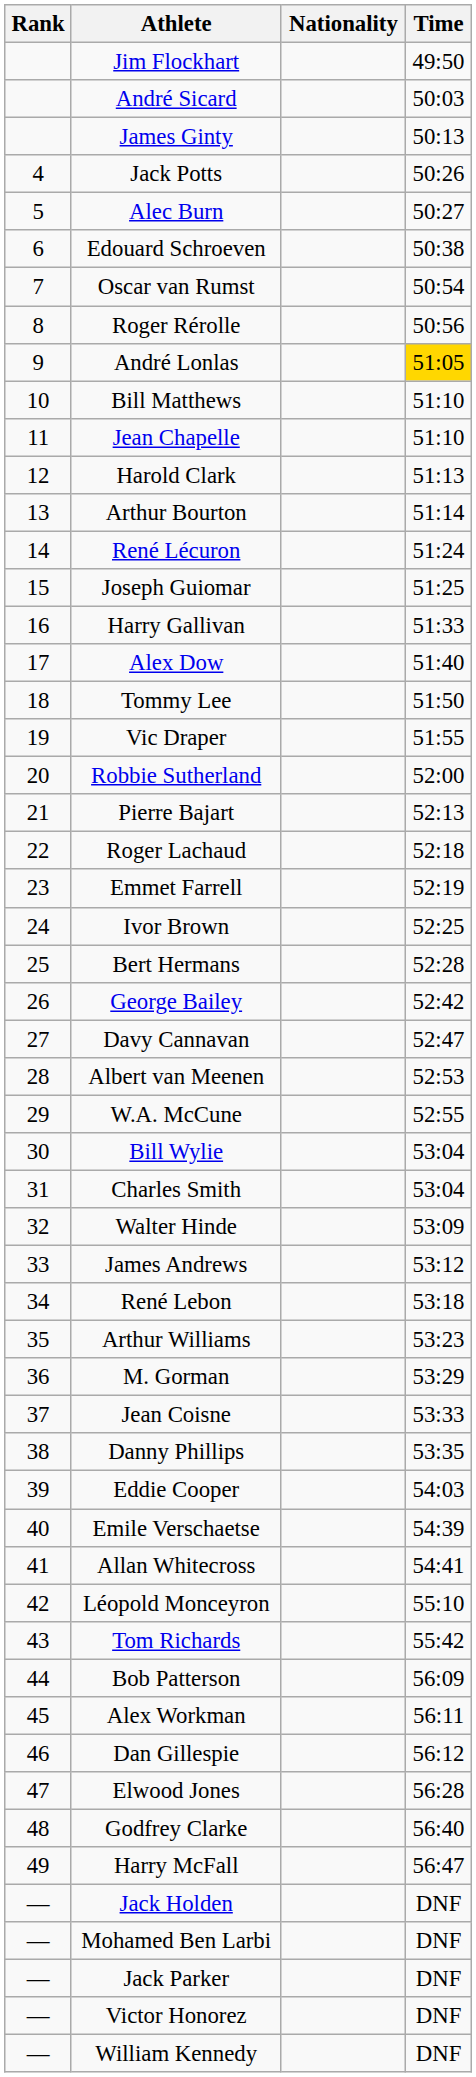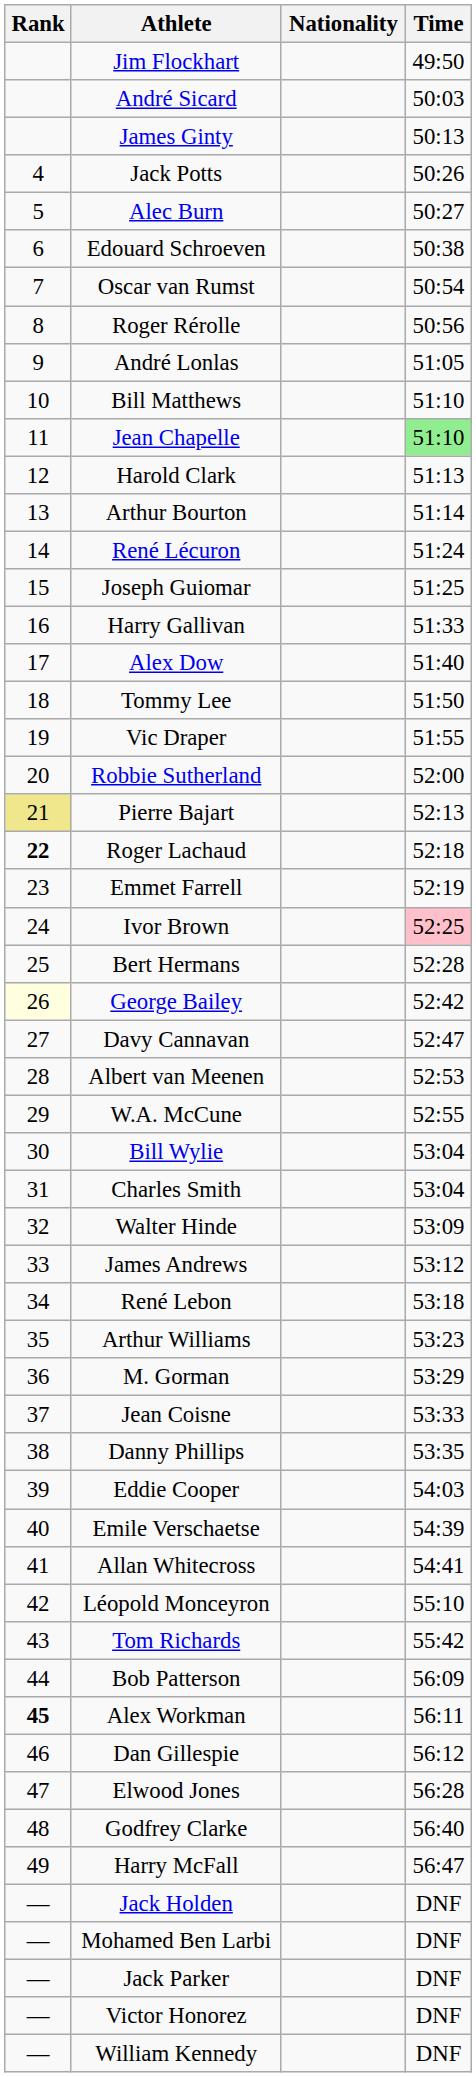(439, 361) gold background -> (439, 361) no background
(439, 437) no background -> (439, 437) lightgreen background
(38, 812) no background -> (38, 812) khaki background
(38, 850) normal -> (38, 850) bold
(439, 925) no background -> (439, 925) pink background
(38, 1000) no background -> (38, 1000) lightyellow background
(38, 1715) normal -> (38, 1715) bold
